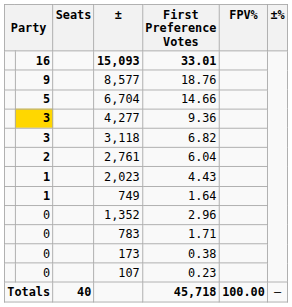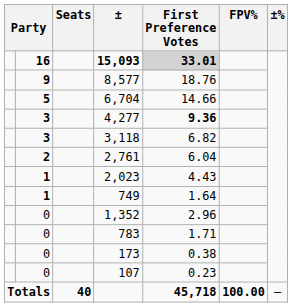(199, 61) no background -> (199, 61) lightgrey background
(46, 119) gold background -> (46, 119) no background
(202, 119) normal -> (202, 119) bold
